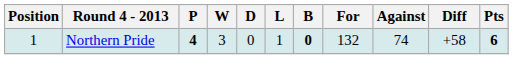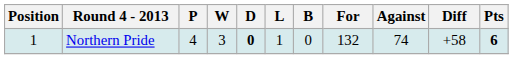(193, 40) bold -> (193, 40) normal
(251, 40) normal -> (251, 40) bold
(308, 40) bold -> (308, 40) normal
